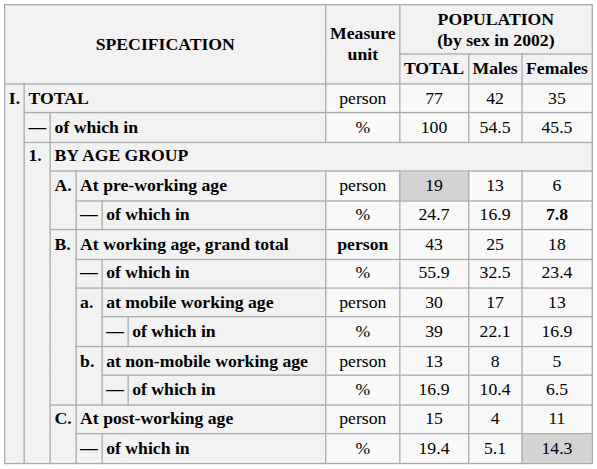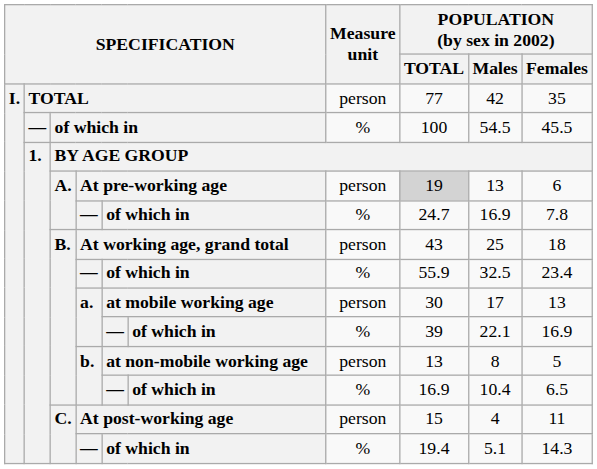(557, 214) bold -> (557, 214) normal
(363, 243) bold -> (363, 243) normal
(557, 447) lightgrey background -> (557, 447) no background
